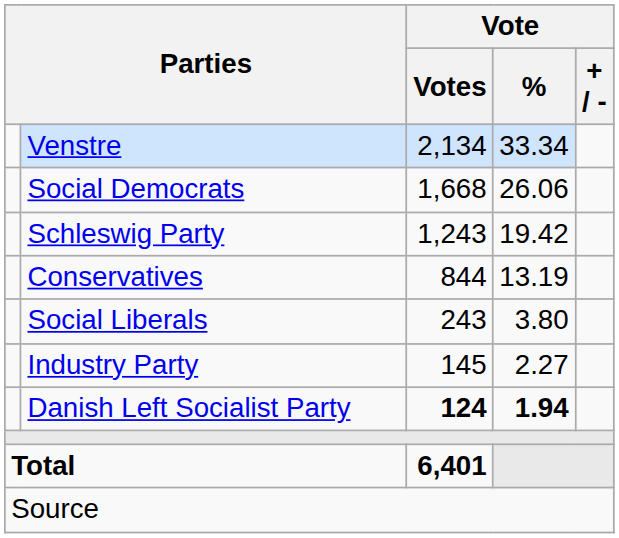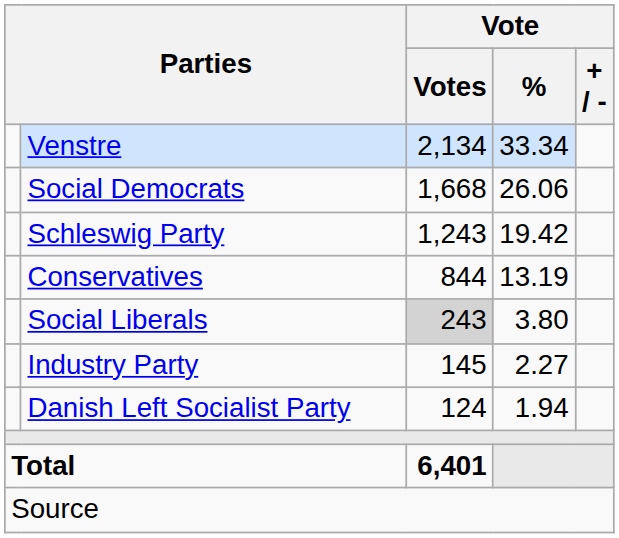(463, 320) no background -> (463, 320) lightgrey background
(463, 408) bold -> (463, 408) normal
(542, 408) bold -> (542, 408) normal
